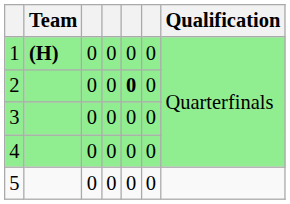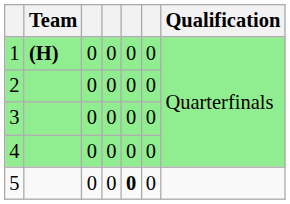(131, 85) bold -> (131, 85) normal
(131, 183) normal -> (131, 183) bold
